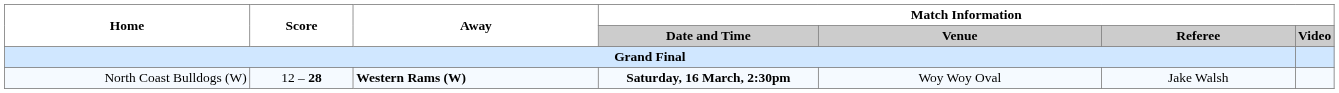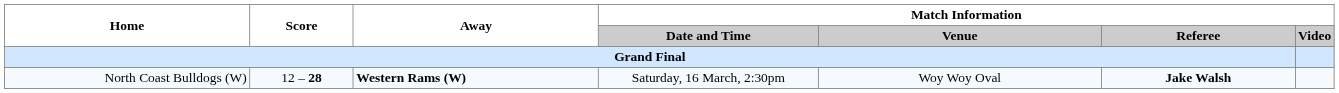(708, 78) bold -> (708, 78) normal
(1198, 78) normal -> (1198, 78) bold
